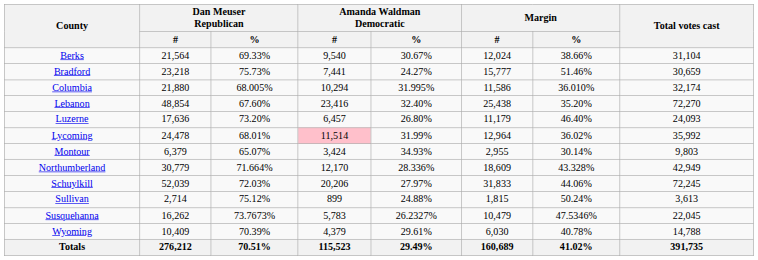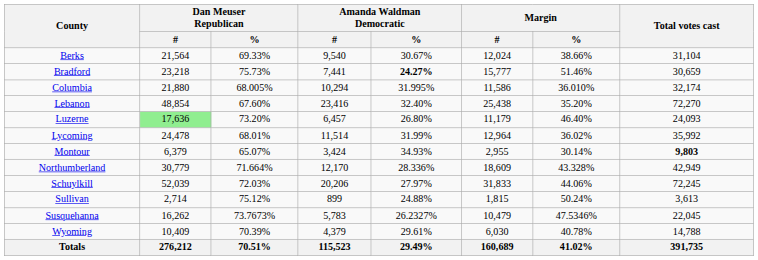(416, 71) normal -> (416, 71) bold
(175, 119) no background -> (175, 119) lightgreen background
(335, 135) pink background -> (335, 135) no background
(687, 151) normal -> (687, 151) bold
